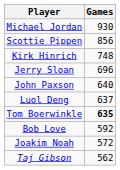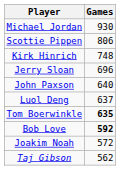(105, 41) 856 -> (105, 41) 806
(105, 129) normal -> (105, 129) bold
